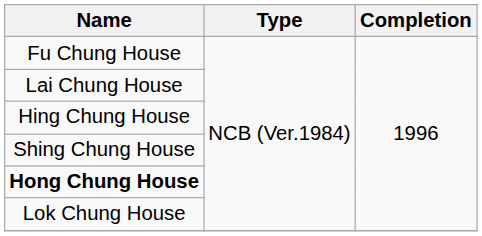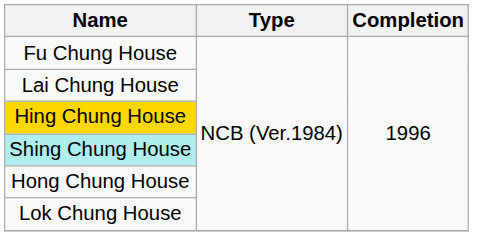(104, 117) no background -> (100, 117) gold background
(104, 149) no background -> (100, 149) paleturquoise background
(104, 181) bold -> (100, 181) normal
